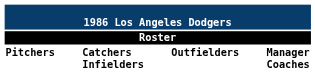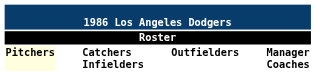(30, 53) no background -> (30, 53) lightyellow background
